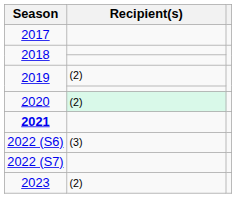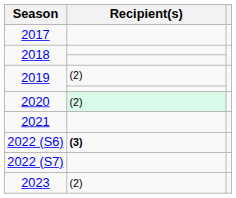(35, 122) bold -> (35, 122) normal
(76, 143) normal -> (76, 142) bold
